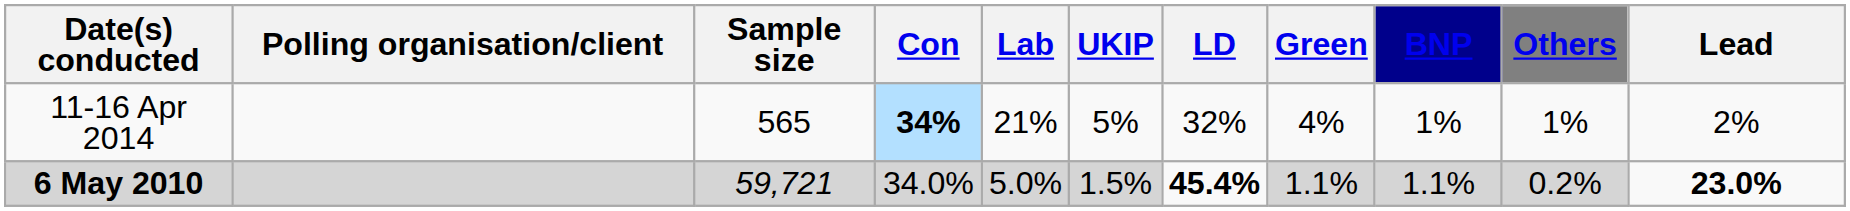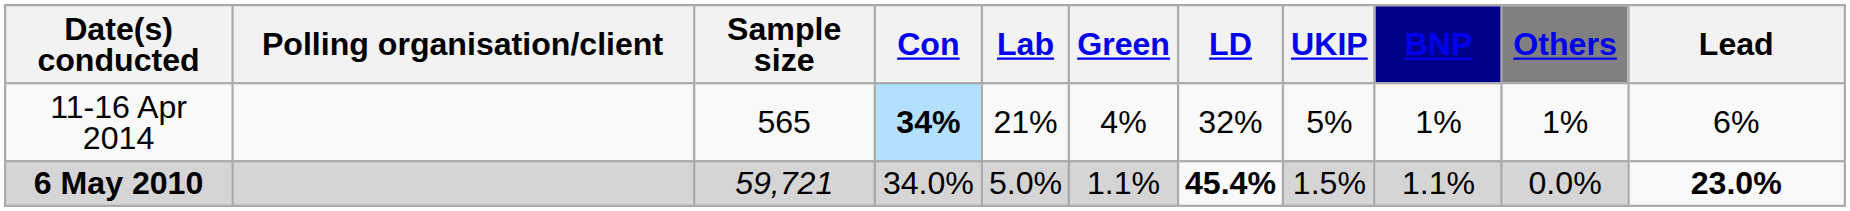columns swapped: (1116, 44) <-> (1321, 44)
(1736, 122) 2% -> (1736, 122) 6%
(1565, 184) 0.2% -> (1565, 184) 0.0%
